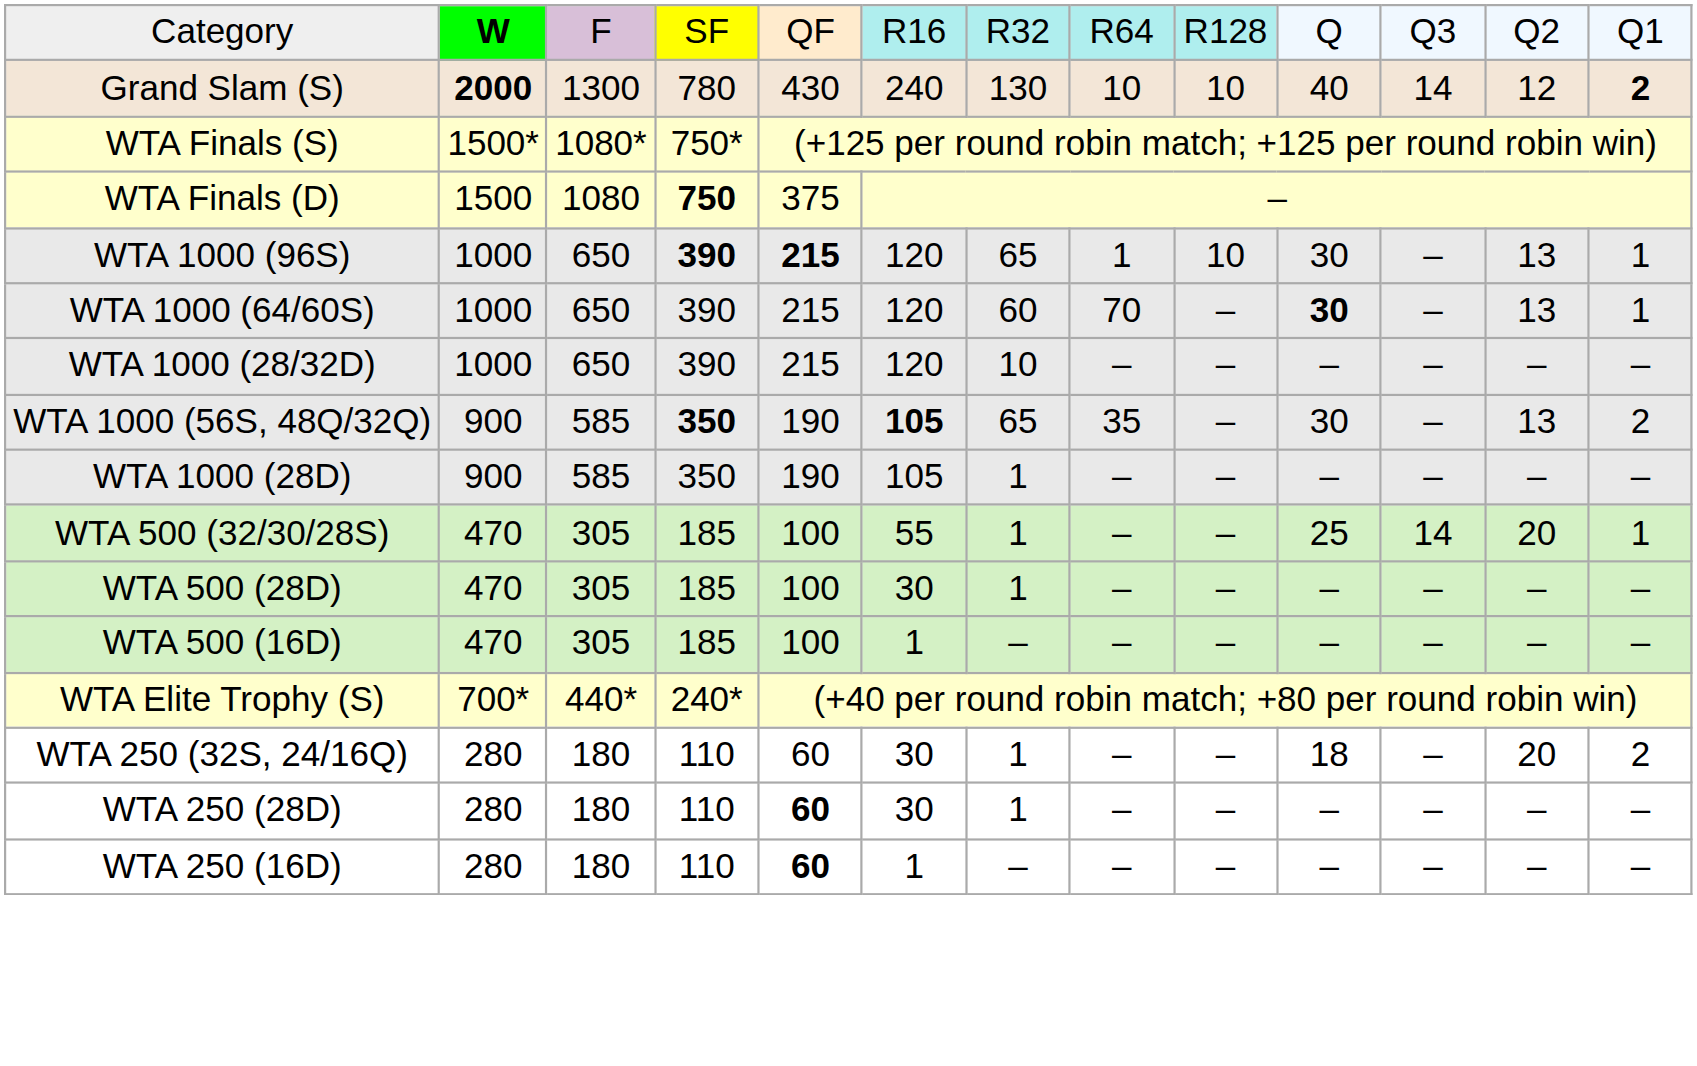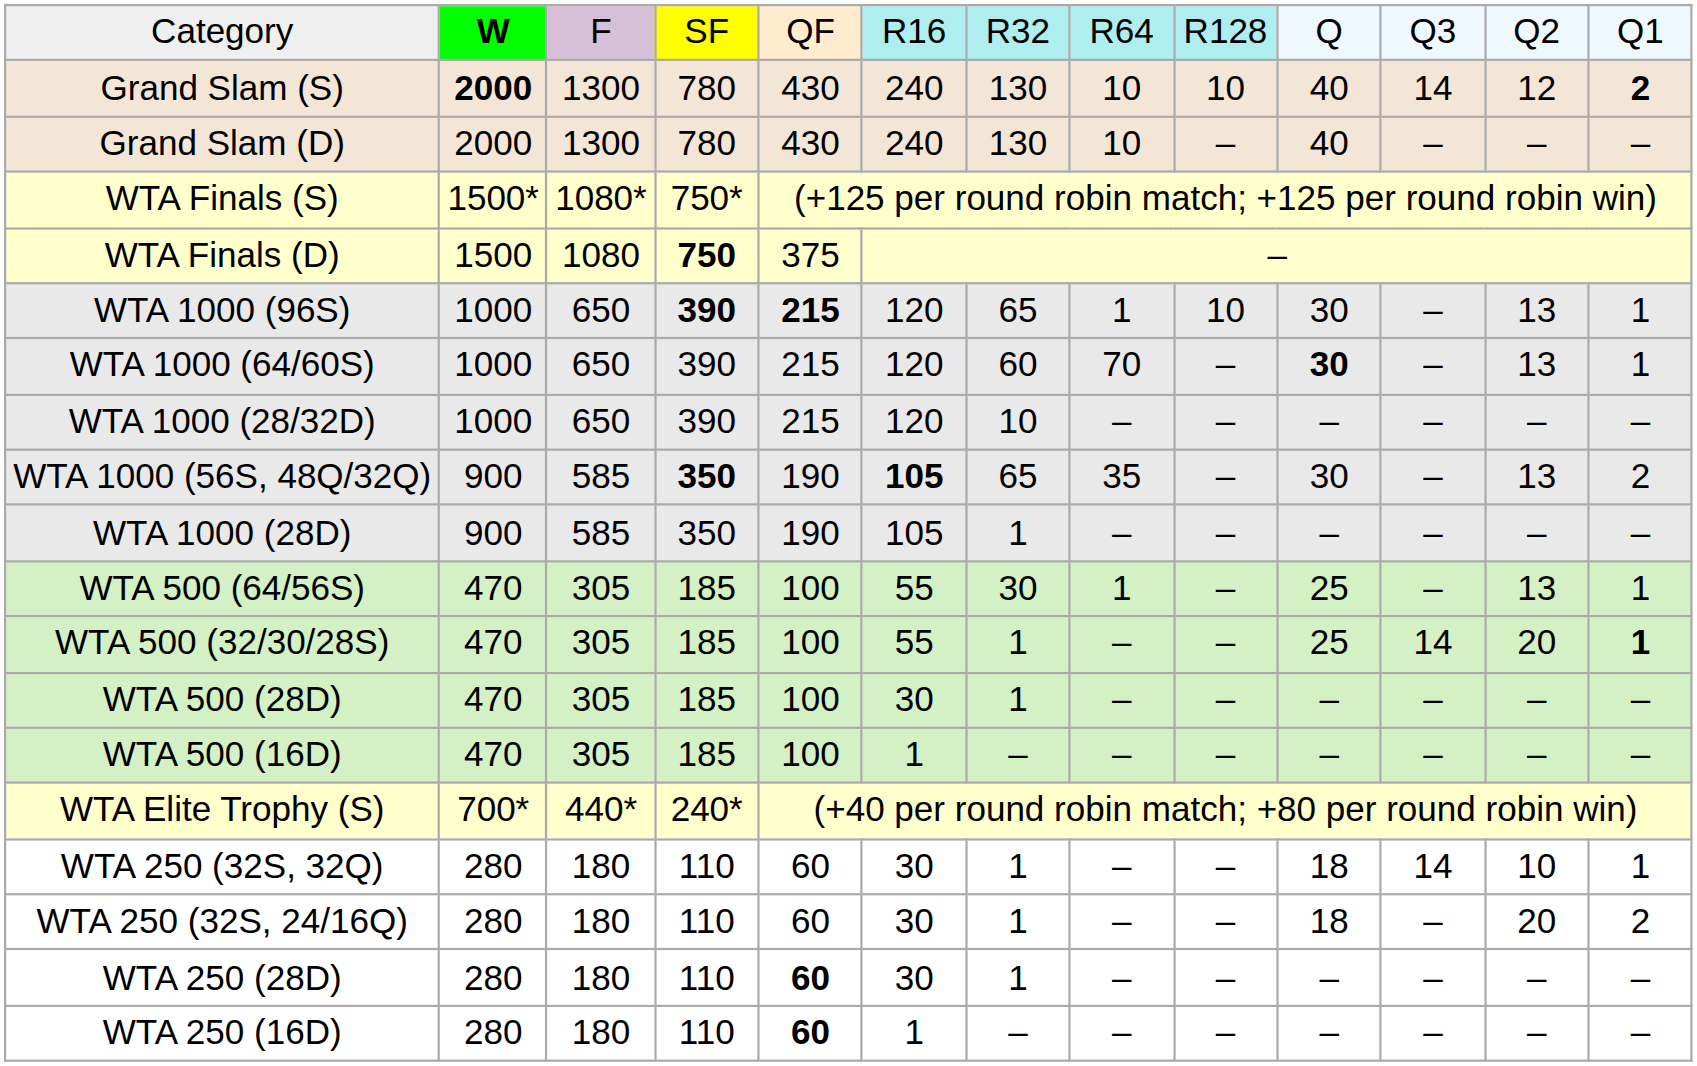+ row: (222, 143)
+ row: (222, 587)
(1640, 532) normal -> (1640, 643) bold
+ row: (222, 865)
